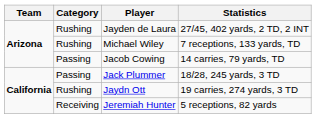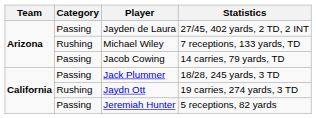(74, 28) Rushing -> (74, 28) Passing
(77, 105) Receiving -> (74, 105) Passing
